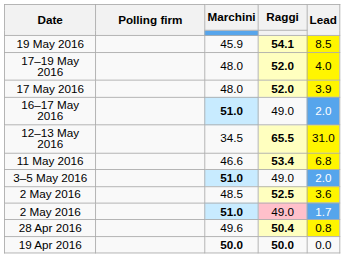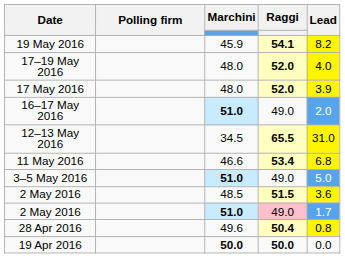(323, 44) 8.5 -> (323, 44) 8.2
(323, 178) 2.0 -> (323, 178) 5.0
(283, 194) 52.5 -> (283, 194) 51.5
